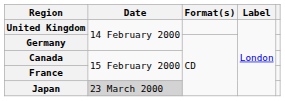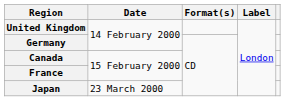(127, 88) lightgrey background -> (127, 88) no background
